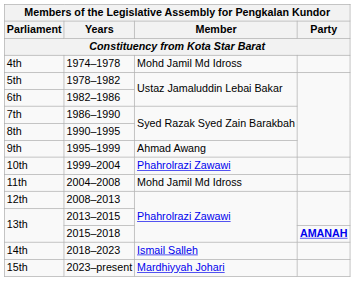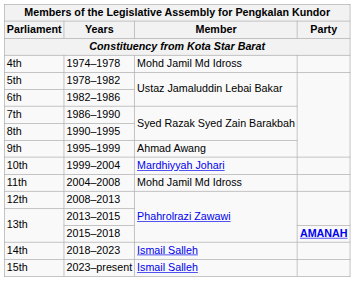(184, 166) Phahrolrazi Zawawi -> (181, 166) Mardhiyyah Johari
(181, 268) Mardhiyyah Johari -> (167, 268) Ismail Salleh
